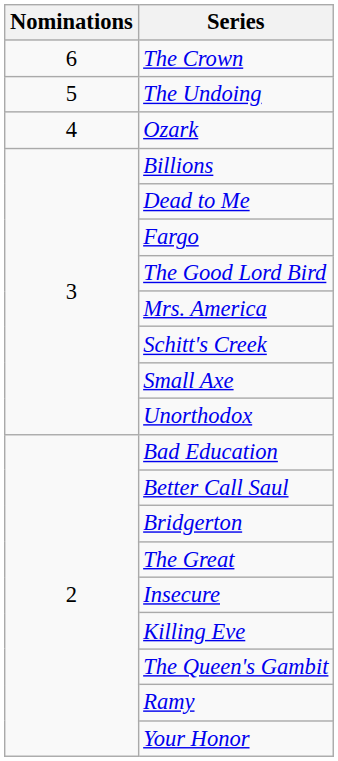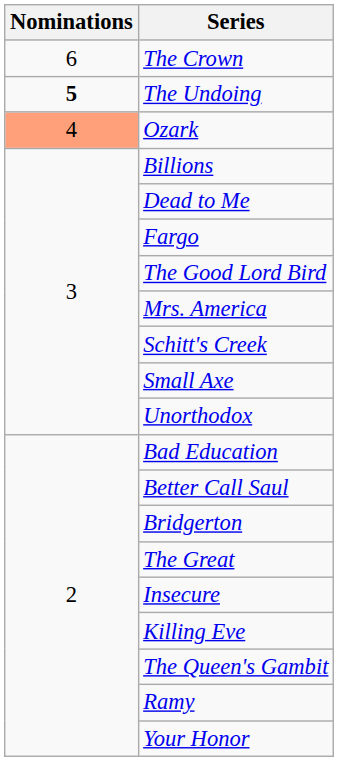(71, 93) normal -> (71, 93) bold
(71, 129) no background -> (71, 129) lightsalmon background
